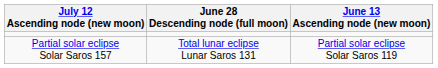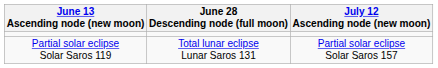columns swapped: (361, 18) <-> (76, 18)
